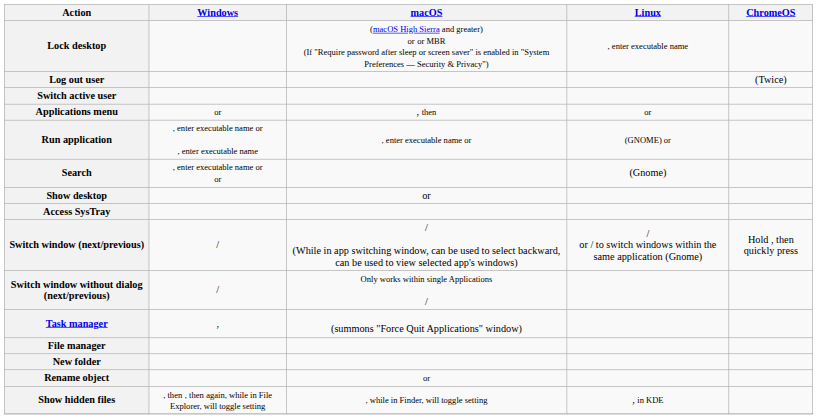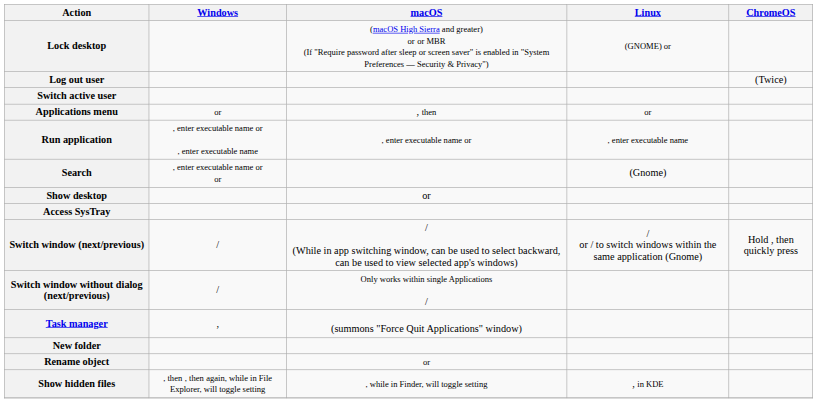(648, 46) , enter executable name -> (648, 46) (GNOME) or
(648, 140) (GNOME) or -> (648, 140) , enter executable name
- row: (77, 345)
